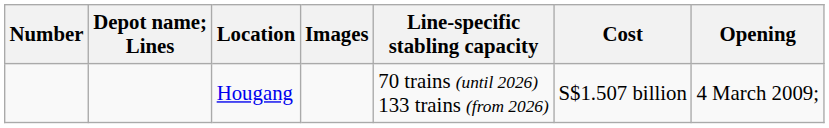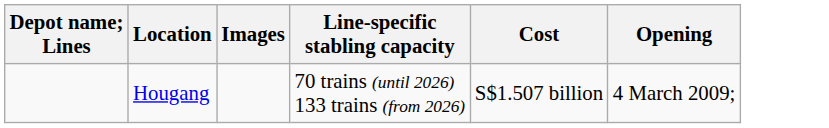- column: (47, 34)
